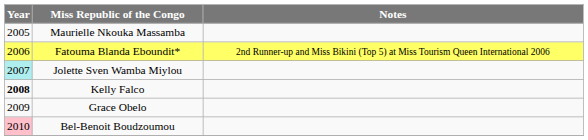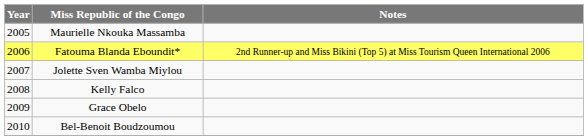(18, 70) paleturquoise background -> (18, 70) no background
(18, 89) bold -> (18, 89) normal
(18, 126) pink background -> (18, 126) no background
